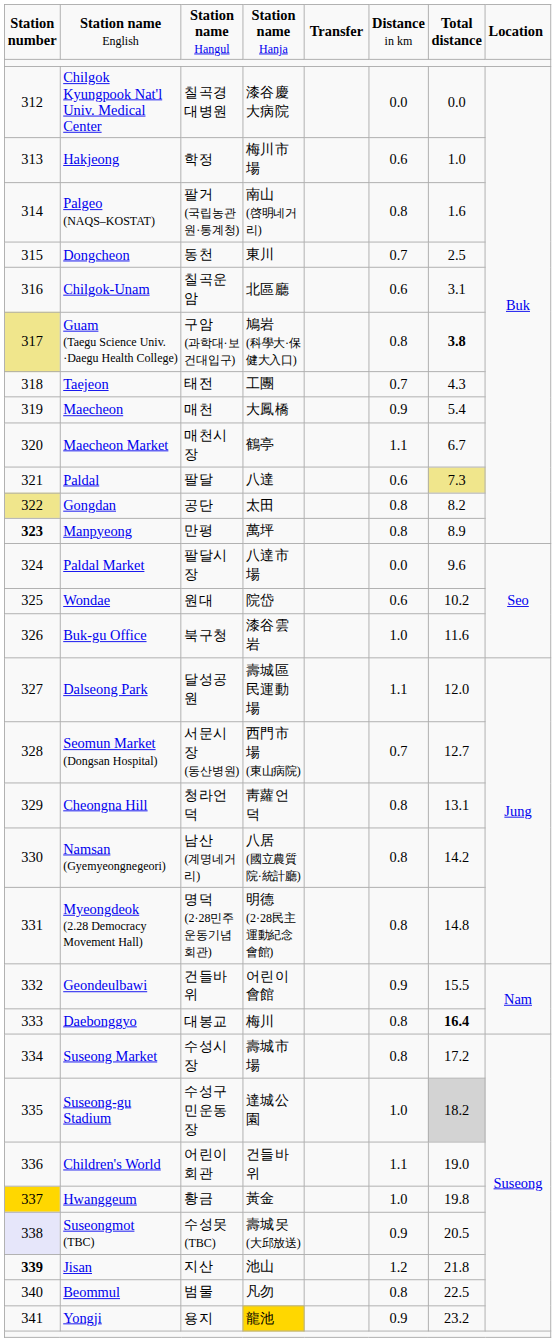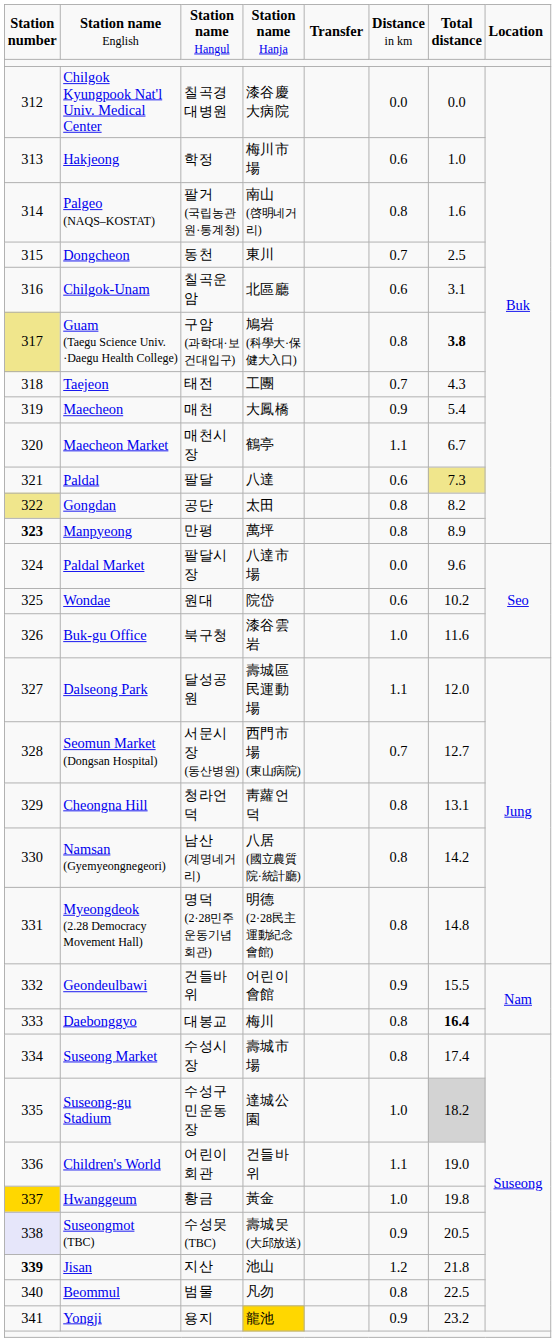(457, 1056) 17.2 -> (457, 1056) 17.4
